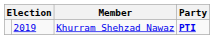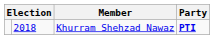(25, 27) 2019 -> (25, 27) 2018
